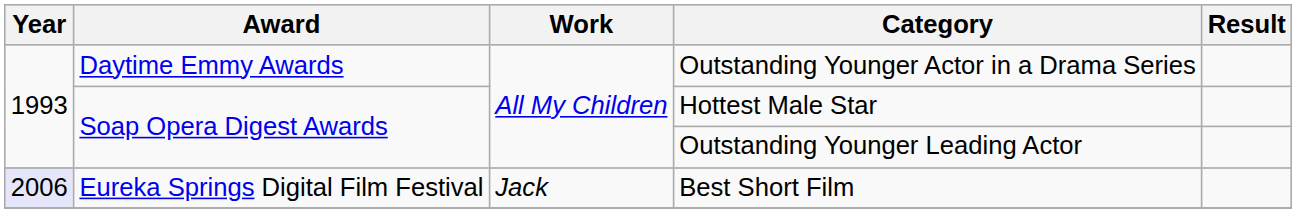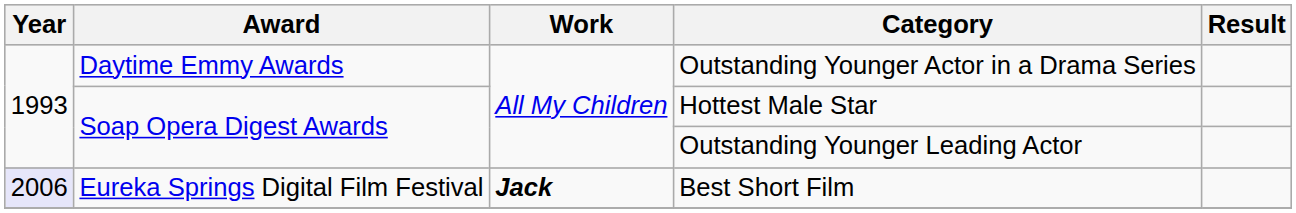(522, 187) normal -> (524, 187) bold
